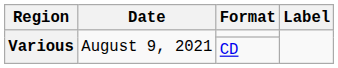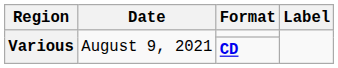(229, 50) normal -> (229, 50) bold
